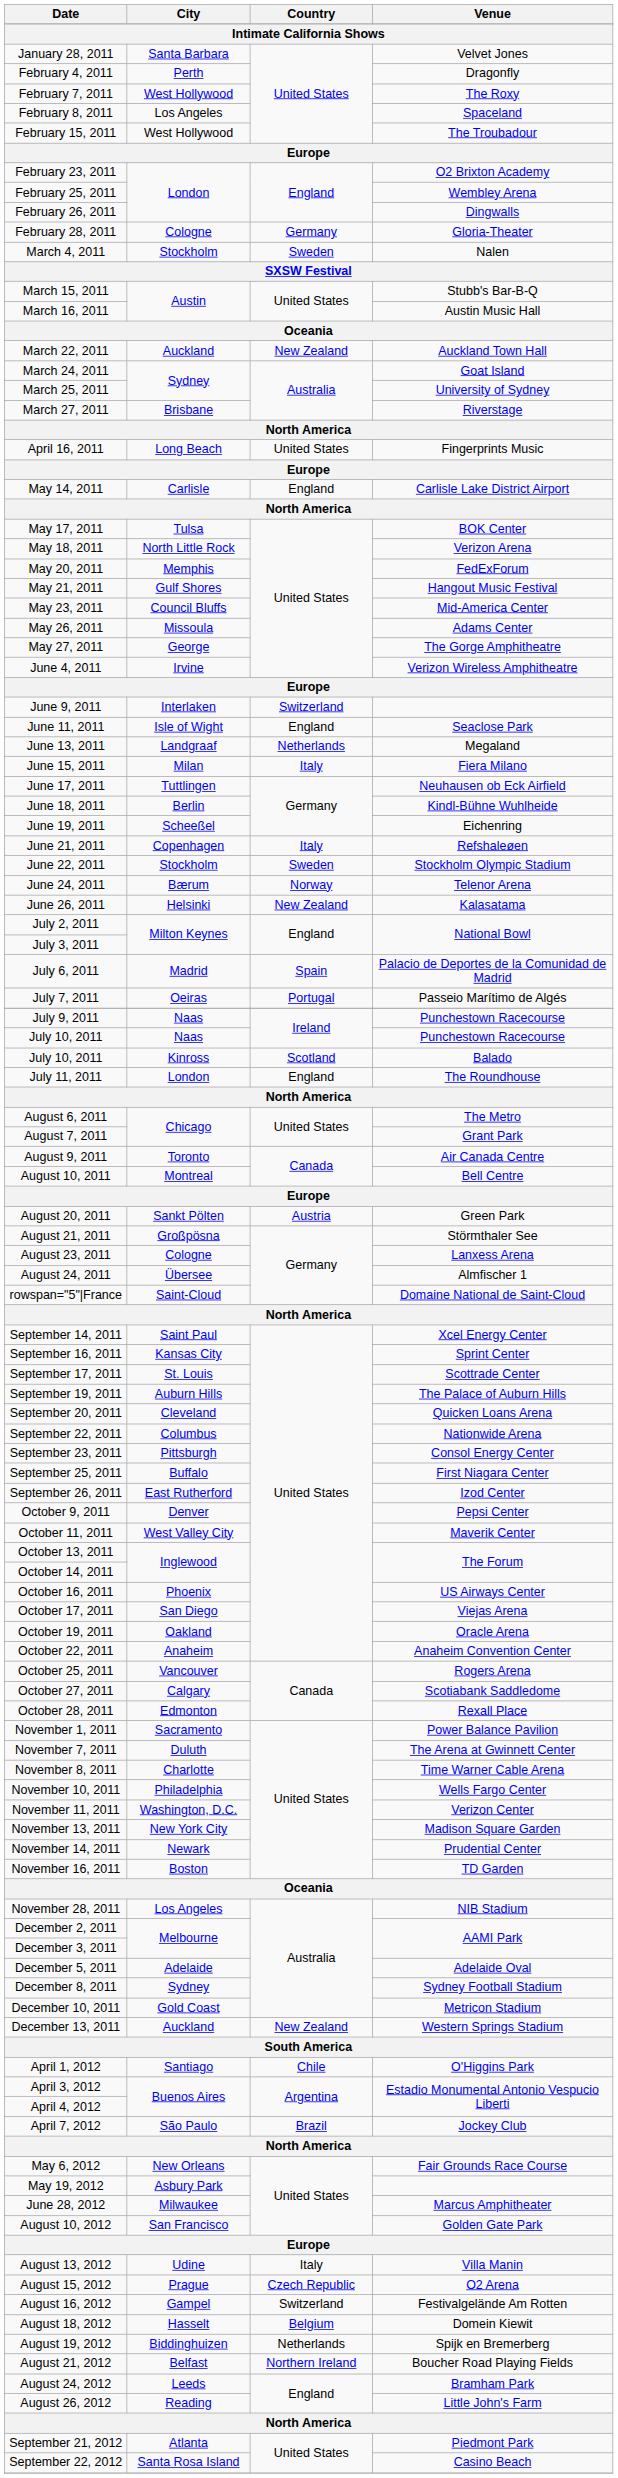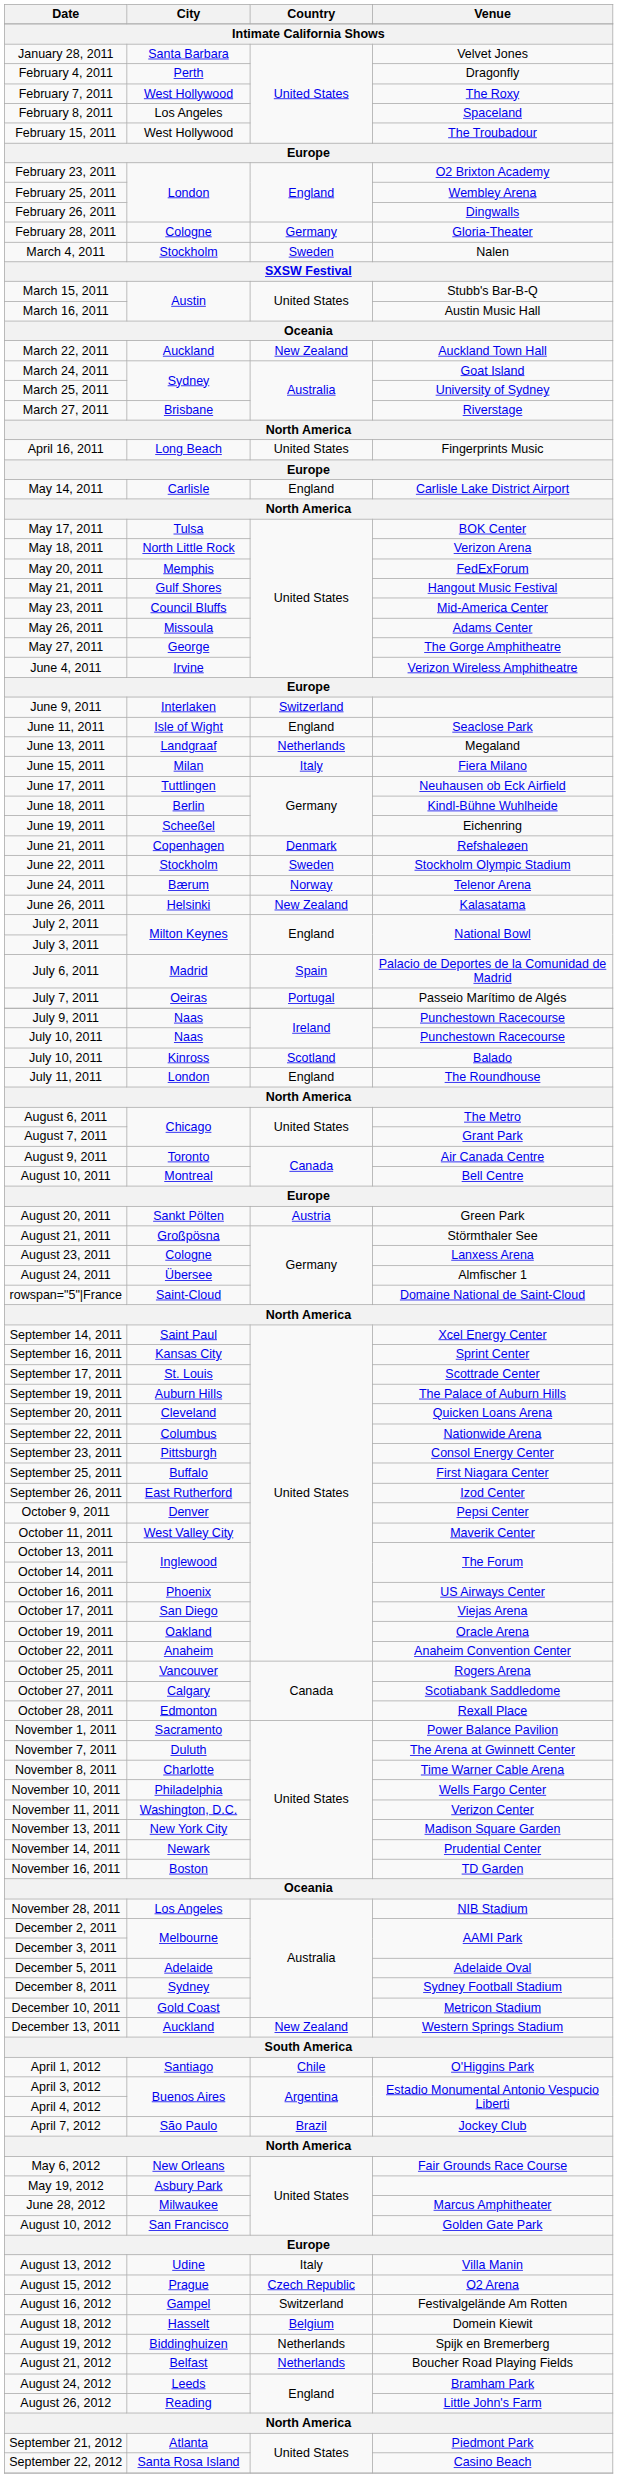(311, 845) Italy -> (311, 845) Denmark
(311, 2363) Northern Ireland -> (311, 2363) Netherlands
